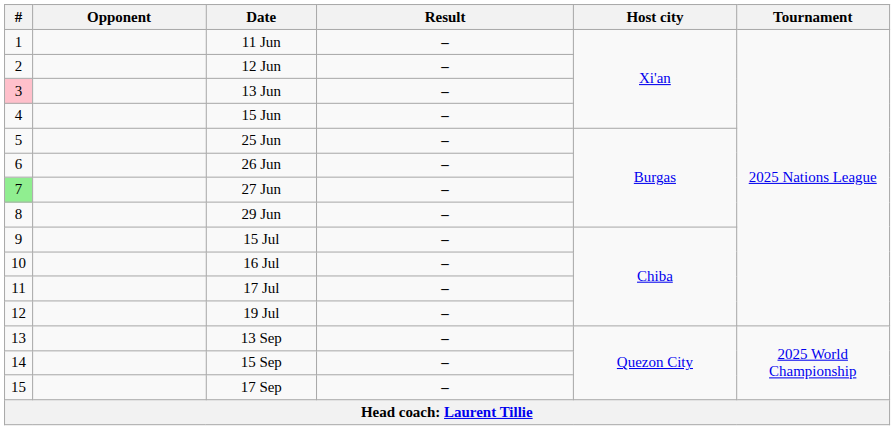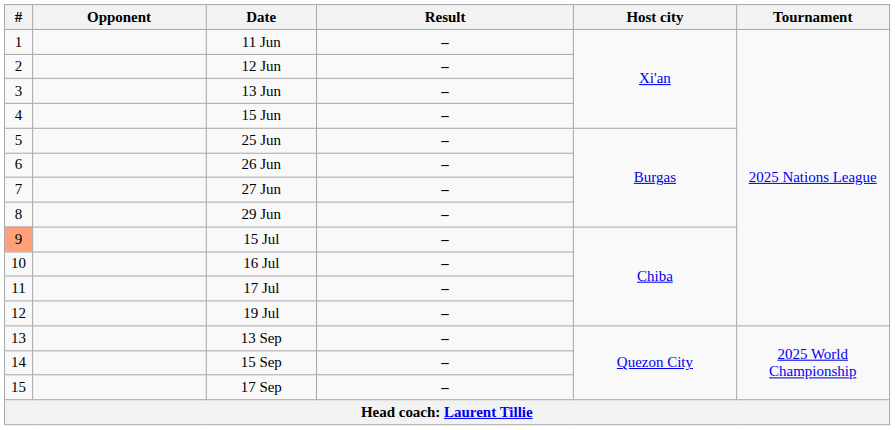(18, 91) pink background -> (18, 91) no background
(18, 190) lightgreen background -> (18, 190) no background
(18, 239) no background -> (18, 239) lightsalmon background
